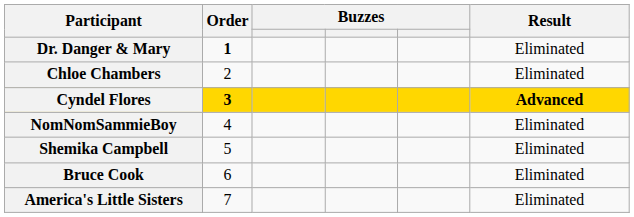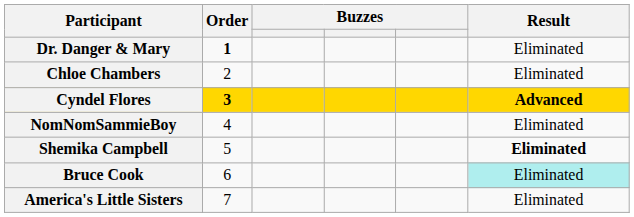(550, 149) normal -> (549, 149) bold
(550, 175) no background -> (549, 175) paleturquoise background
